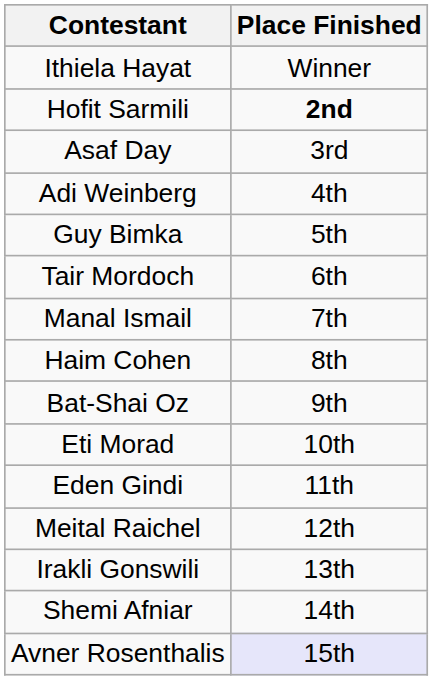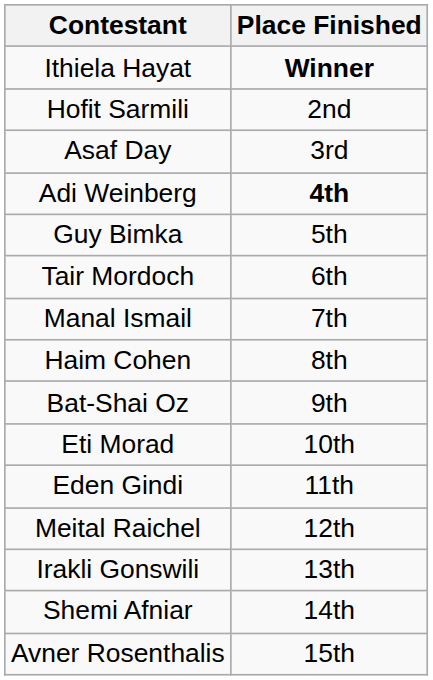(329, 67) normal -> (329, 67) bold
(329, 109) bold -> (329, 109) normal
(329, 192) normal -> (329, 192) bold
(329, 653) lavender background -> (329, 653) no background
